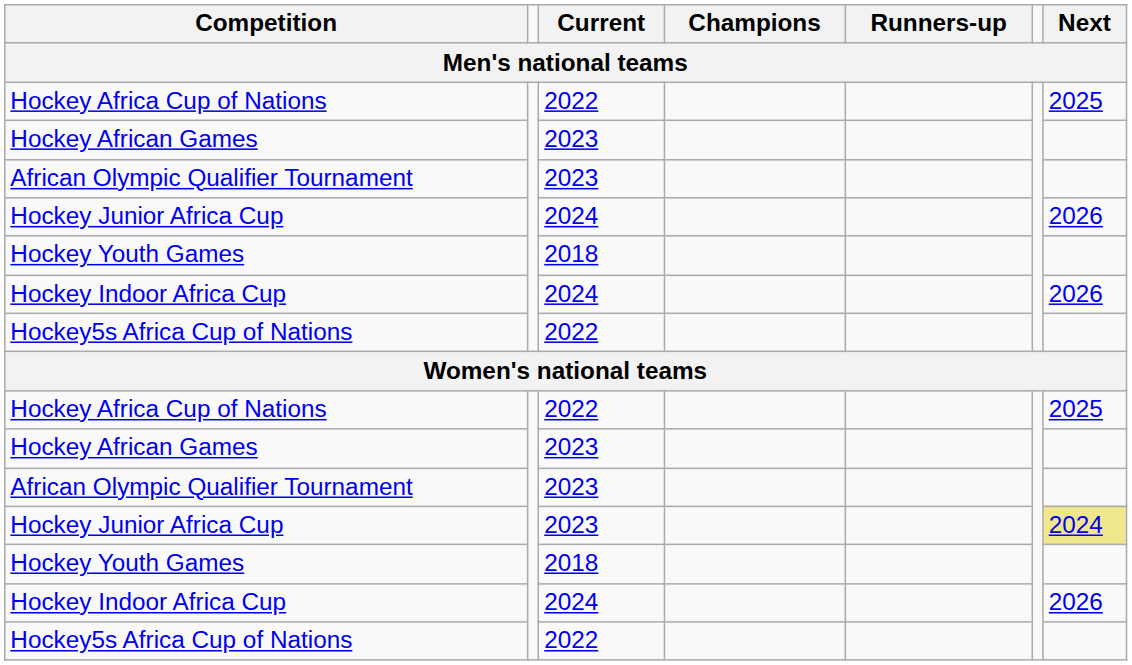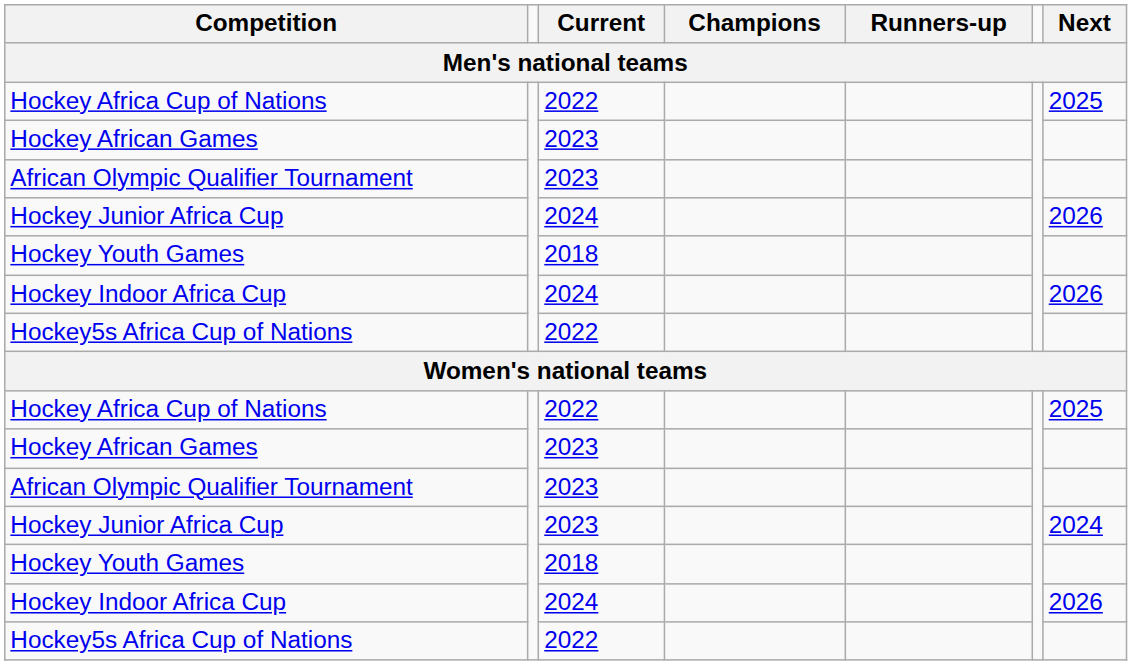(1076, 525) khaki background -> (1076, 525) no background
